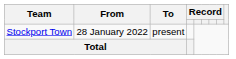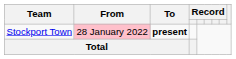(112, 31) no background -> (112, 31) pink background
(168, 31) normal -> (170, 31) bold
